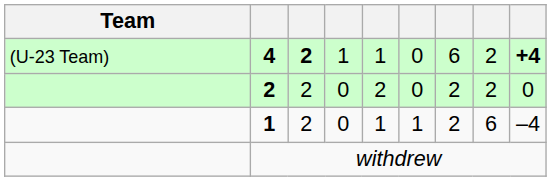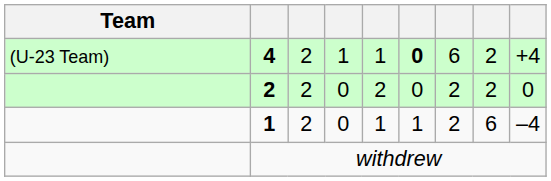(306, 55) bold -> (306, 55) normal
(417, 55) normal -> (417, 55) bold
(528, 55) bold -> (528, 55) normal
